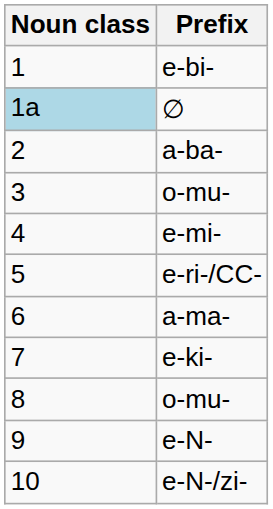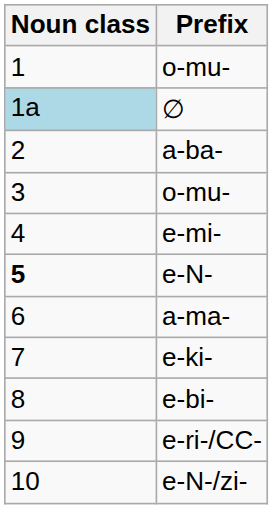(188, 66) e-bi- -> (196, 66) o-mu-
(18, 274) normal -> (18, 274) bold
(212, 274) e-ri-/CC- -> (187, 274) e-N-
(196, 399) o-mu- -> (188, 399) e-bi-
(187, 440) e-N- -> (212, 440) e-ri-/CC-
